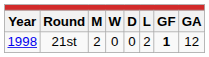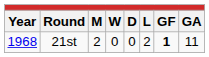(22, 42) 1998 -> (22, 42) 1968
(192, 42) 12 -> (192, 42) 11
